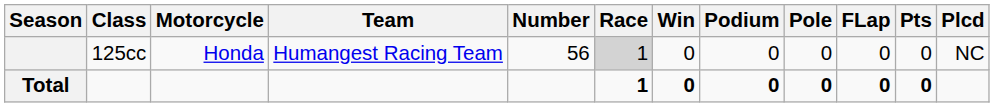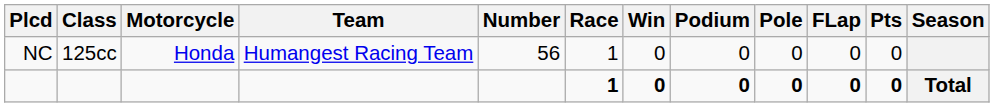columns swapped: (46, 20) <-> (963, 20)
(642, 53) lightgrey background -> (613, 53) no background
